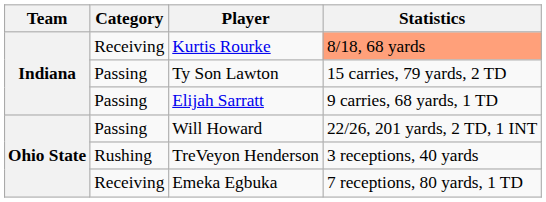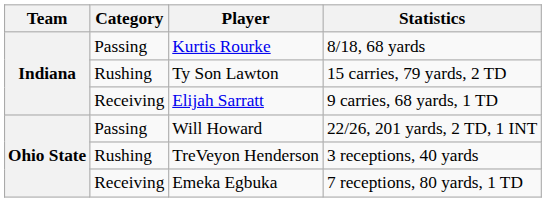(129, 45) Receiving -> (121, 45) Passing
(376, 45) lightsalmon background -> (376, 45) no background
(121, 73) Passing -> (123, 73) Rushing
(121, 100) Passing -> (129, 100) Receiving
